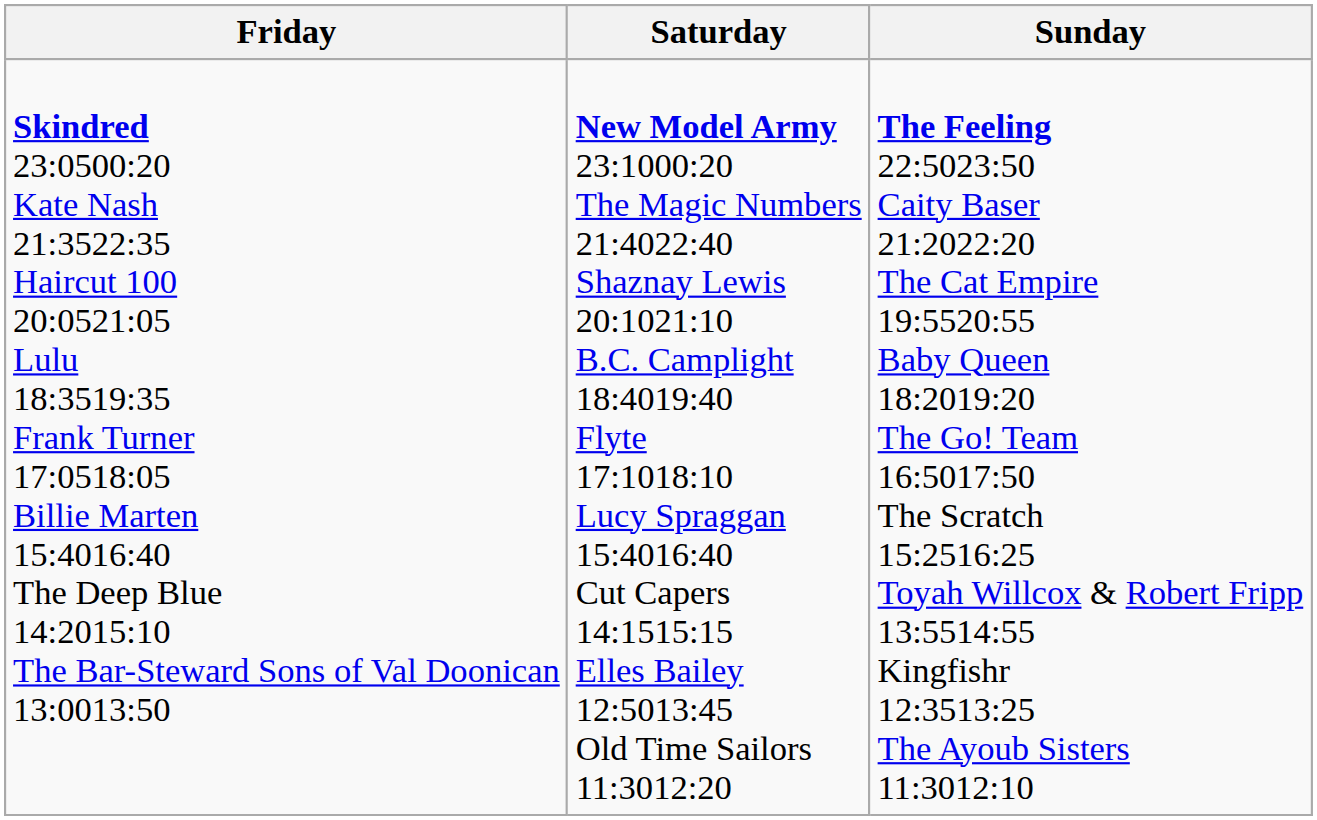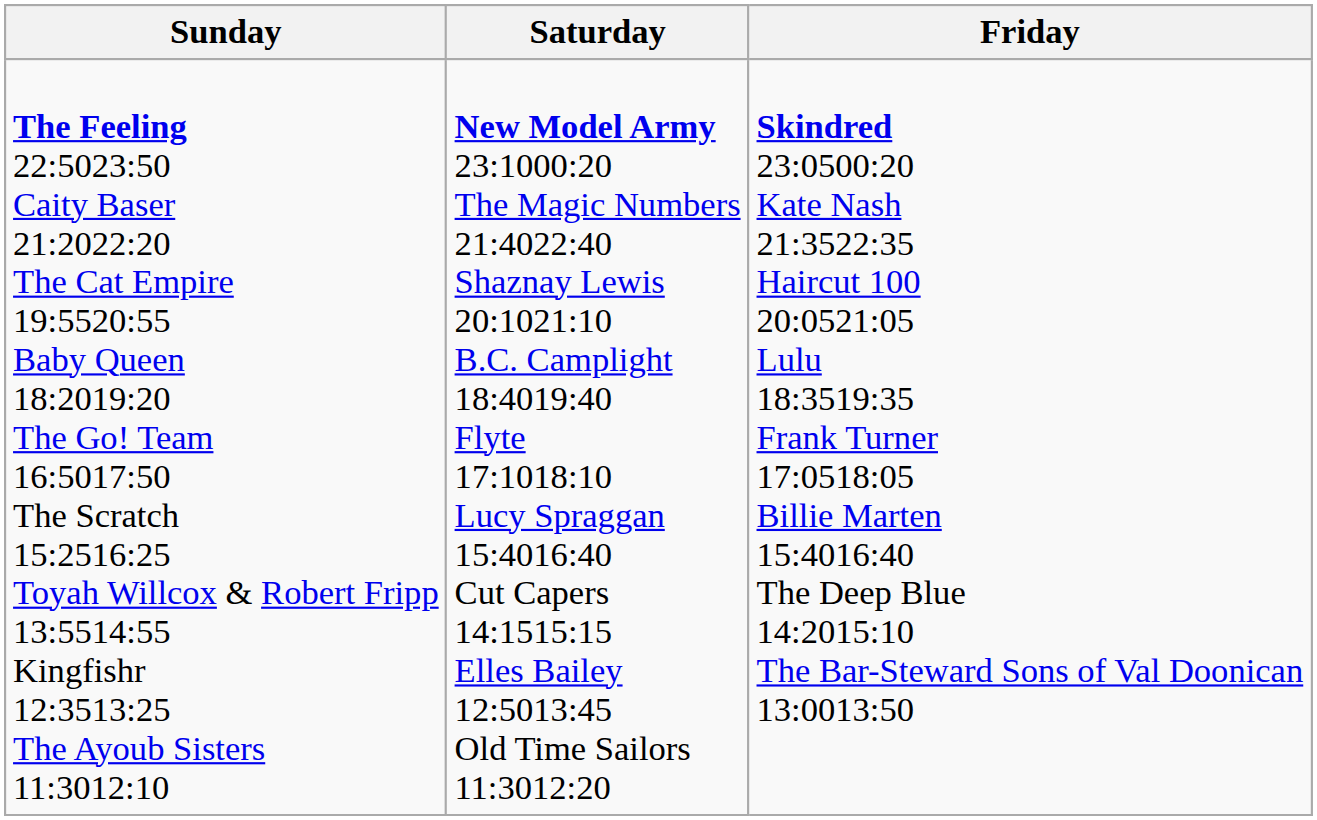columns swapped: (286, 31) <-> (1090, 31)
